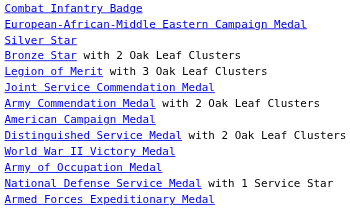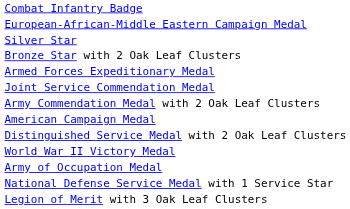(136, 72) Legion of Merit with 3 Oak Leaf Clusters -> (110, 72) Armed Forces Expeditionary Medal
(110, 199) Armed Forces Expeditionary Medal -> (136, 199) Legion of Merit with 3 Oak Leaf Clusters
